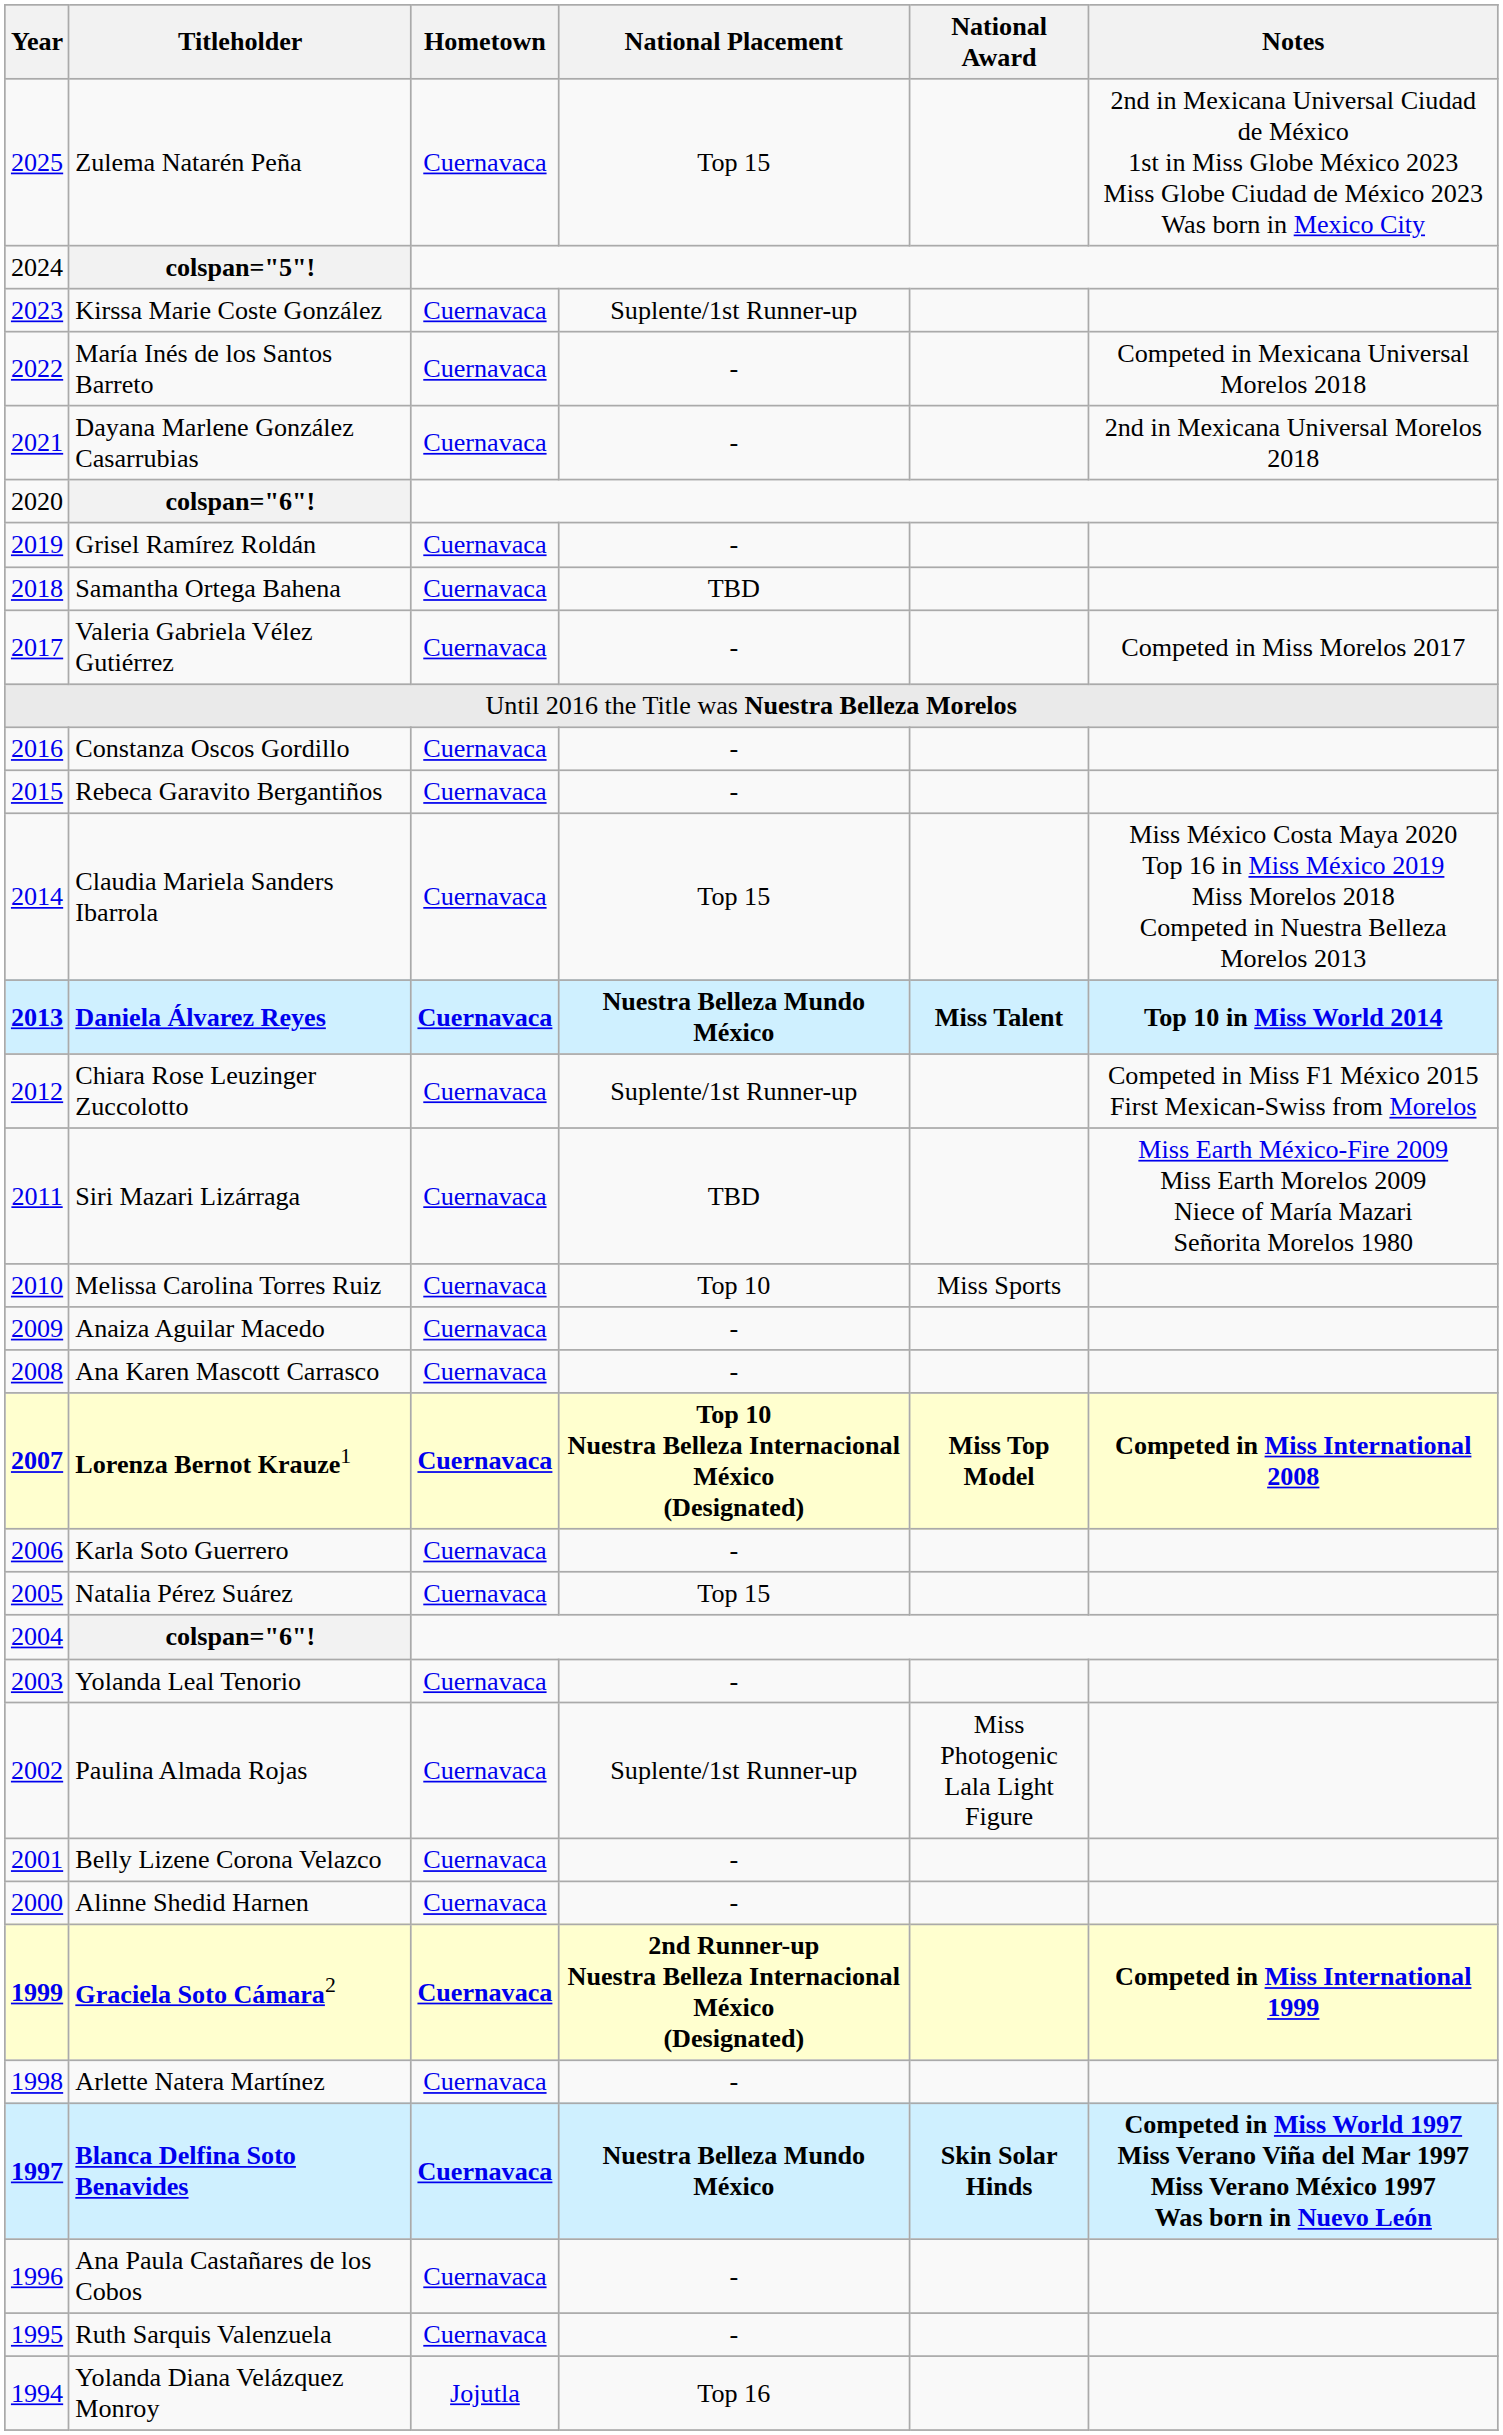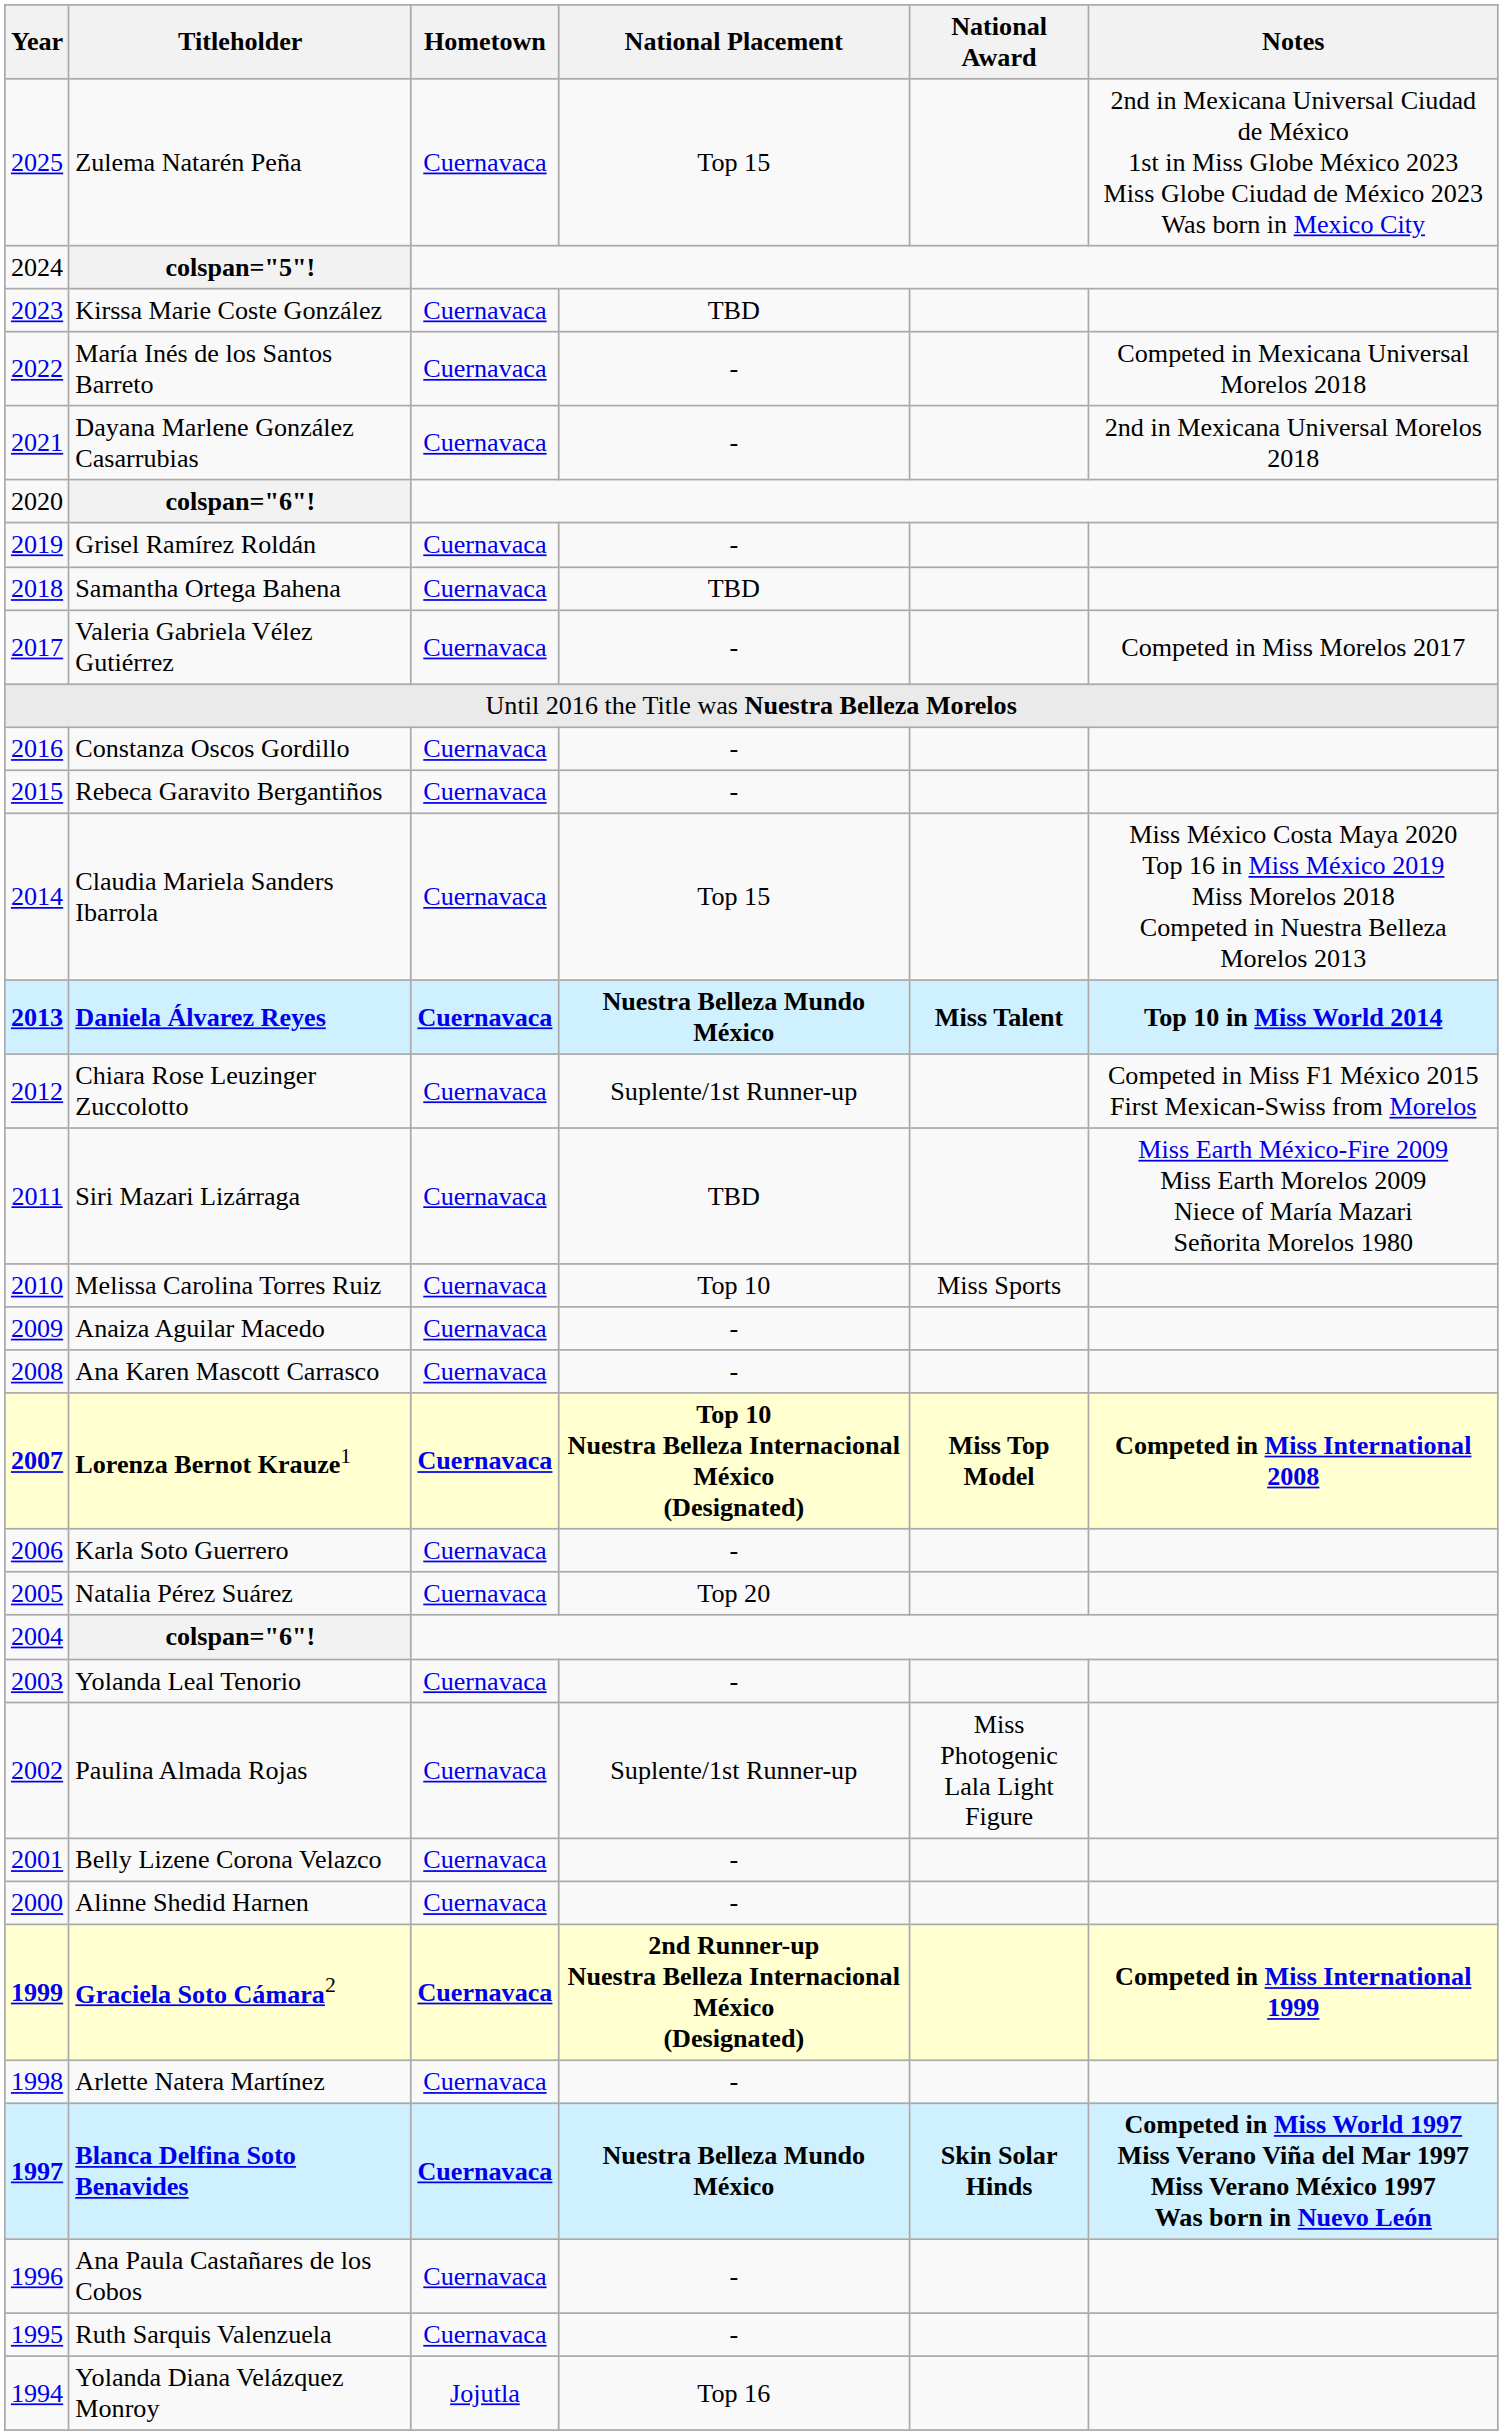(734, 310) Suplente/1st Runner-up -> (734, 310) TBD
(734, 1593) Top 15 -> (734, 1593) Top 20
